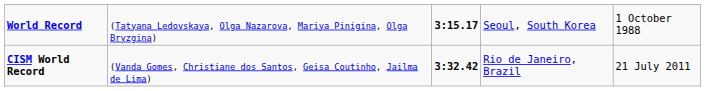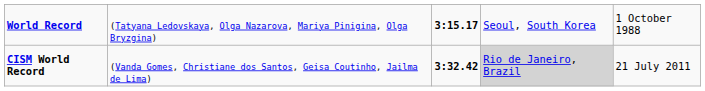(530, 66) no background -> (530, 66) lightgrey background
